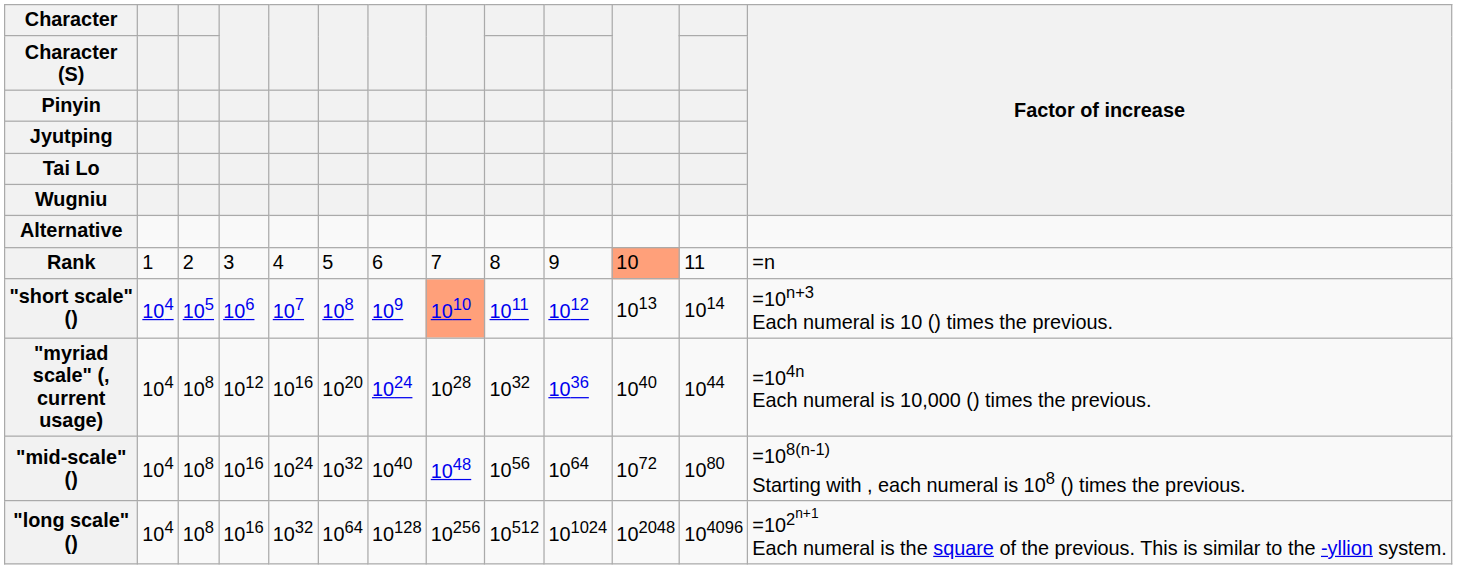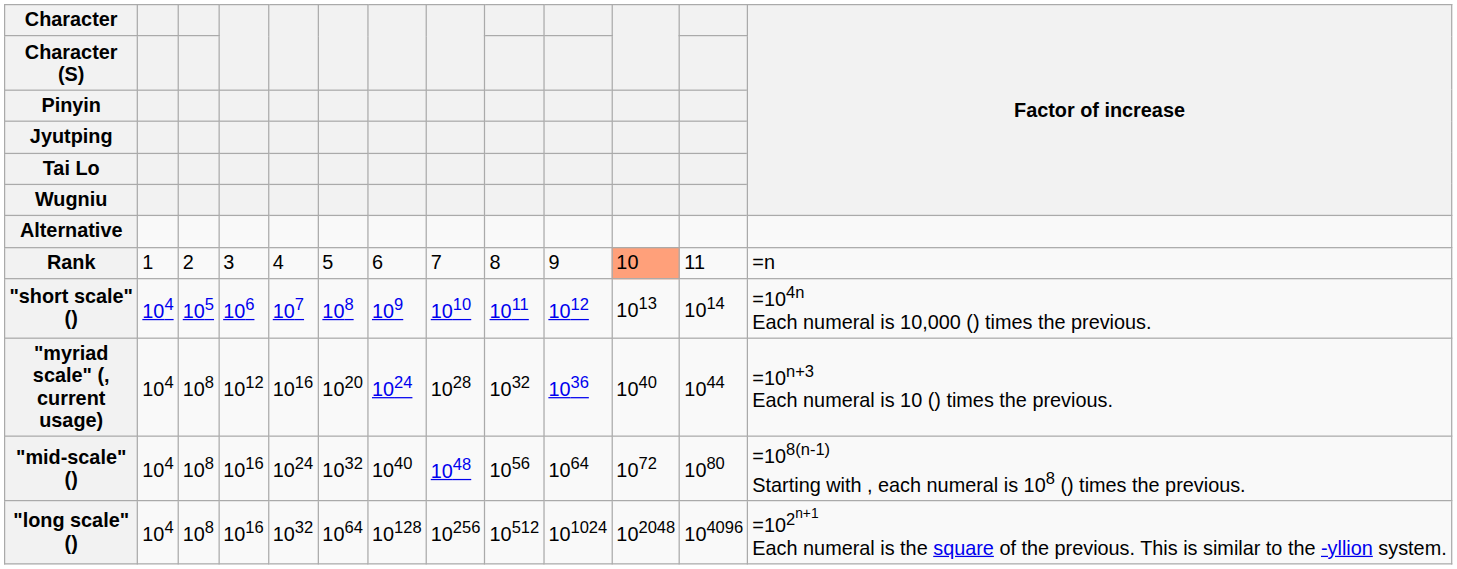(451, 308) lightsalmon background -> (451, 308) no background
(933, 308) =10n+3 Each numeral is 10 () times the previous. -> (952, 308) =104n Each numeral is 10,000 () times the previous.
(952, 386) =104n Each numeral is 10,000 () times the previous. -> (933, 386) =10n+3 Each numeral is 10 () times the previous.
